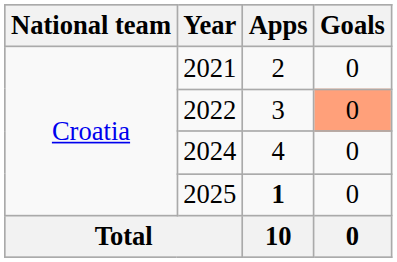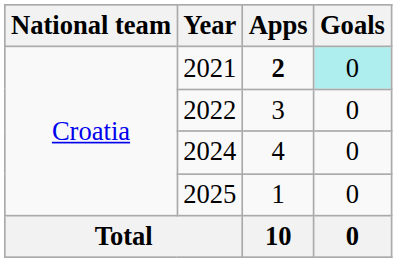(278, 67) normal -> (278, 67) bold
(352, 67) no background -> (352, 67) paleturquoise background
(352, 109) lightsalmon background -> (352, 109) no background
(278, 194) bold -> (278, 194) normal
